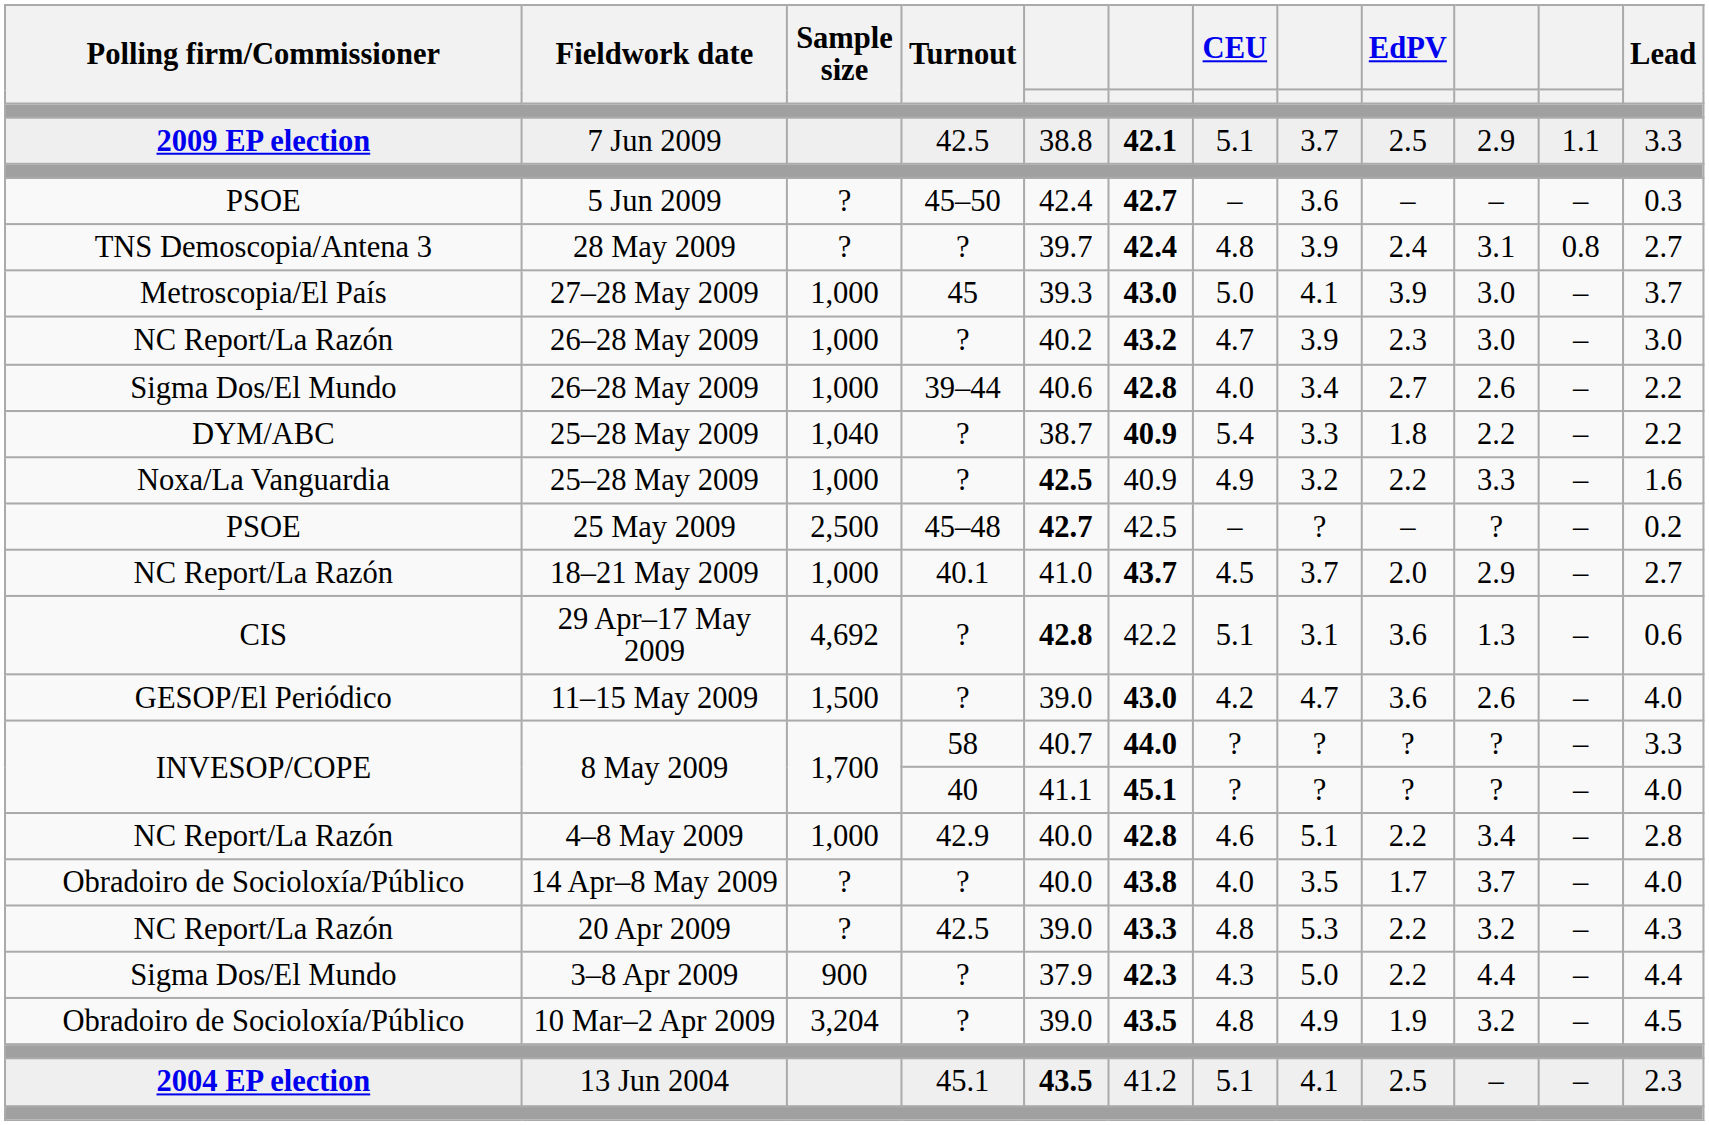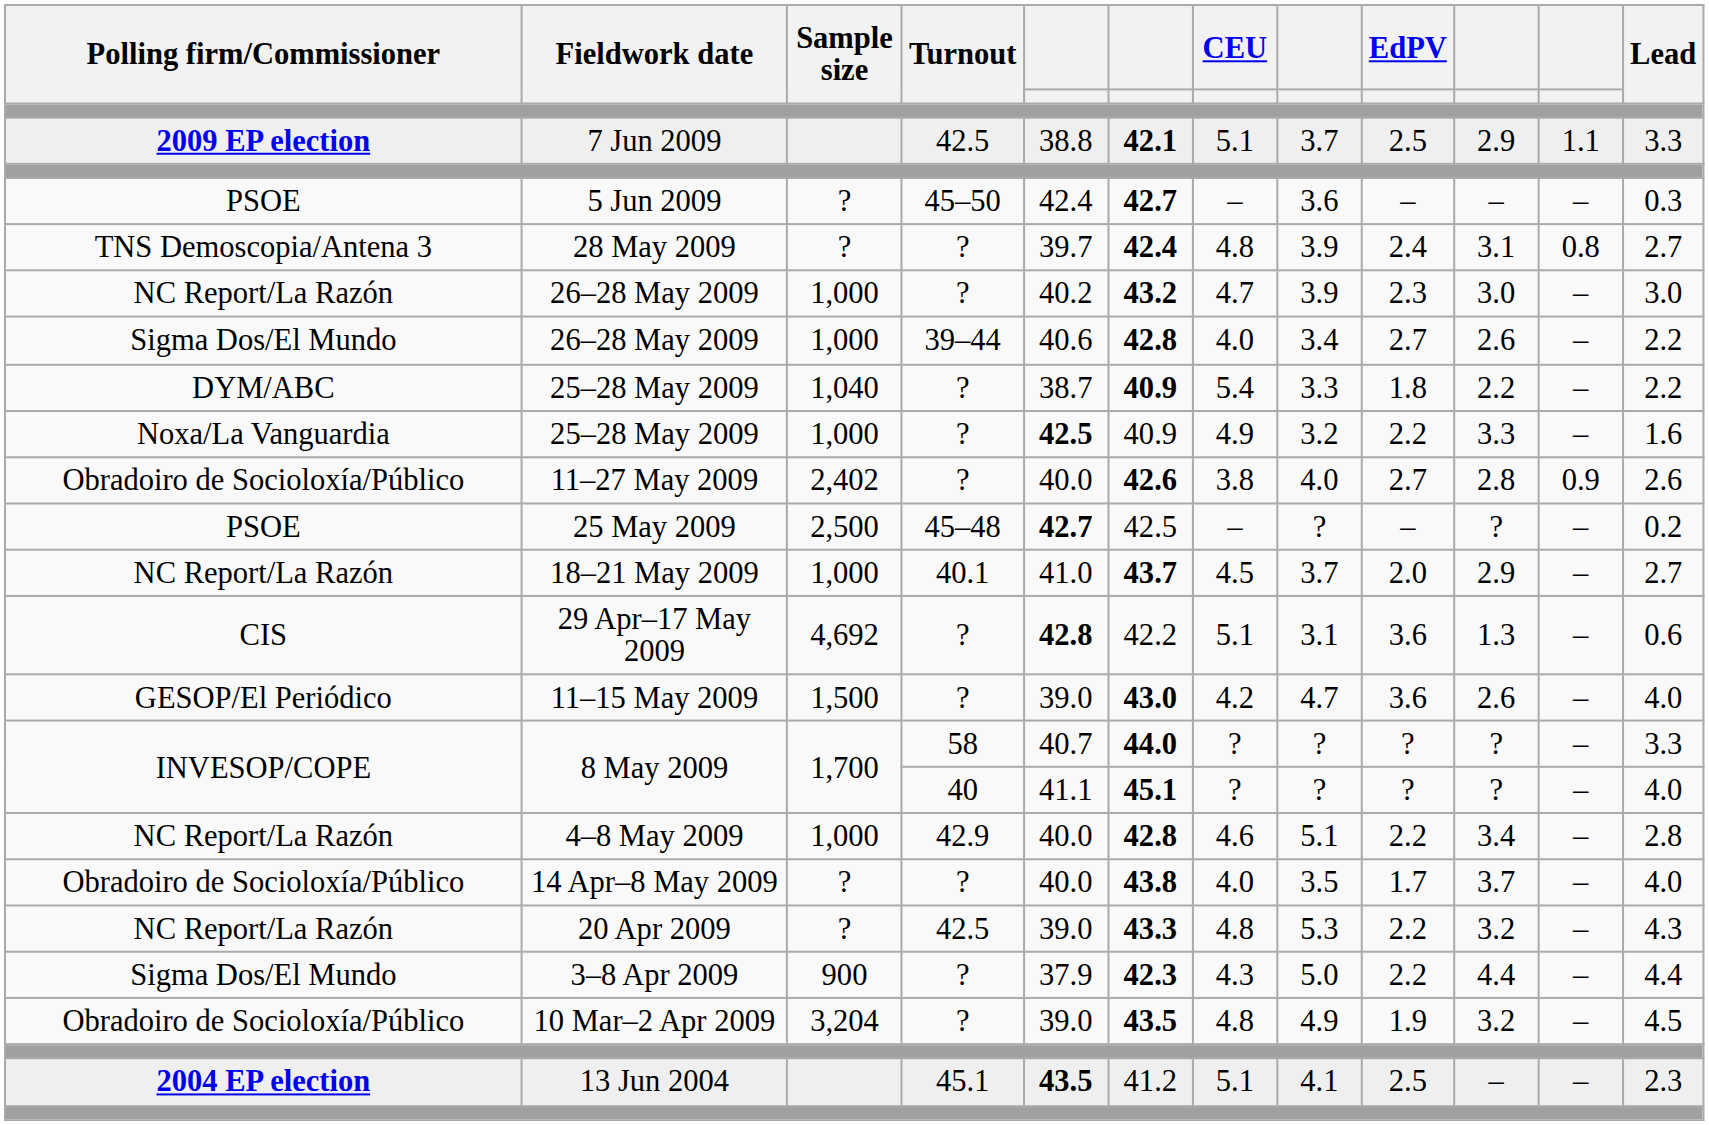- row: (263, 293)
+ row: (263, 479)
